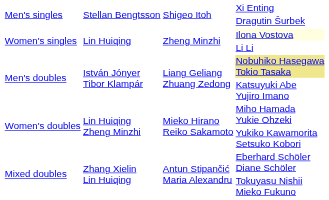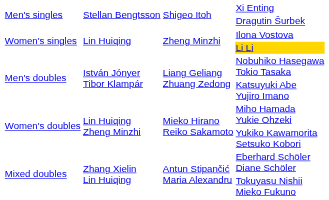(264, 34) lightyellow background -> (264, 34) no background
(244, 48) no background -> (244, 48) gold background
(280, 66) khaki background -> (280, 66) no background
